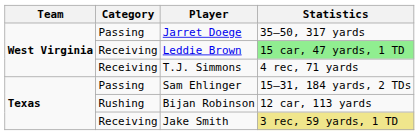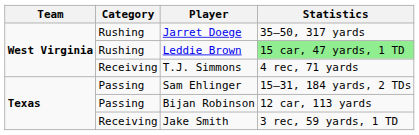(121, 32) Passing -> (121, 32) Rushing
(128, 50) Receiving -> (121, 50) Rushing
(121, 103) Rushing -> (121, 103) Passing
(329, 121) khaki background -> (329, 121) no background
